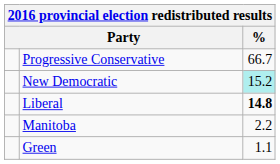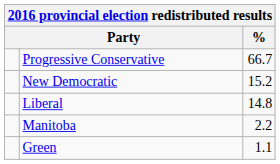(260, 81) paleturquoise background -> (260, 81) no background
(260, 103) bold -> (260, 103) normal
